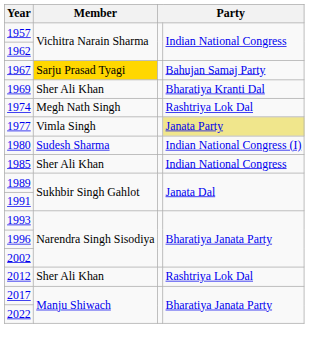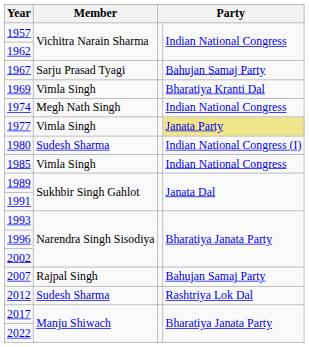(81, 70) gold background -> (81, 70) no background
(70, 88) Sher Ali Khan -> (66, 88) Vimla Singh
(209, 107) Rashtriya Lok Dal -> (226, 107) Indian National Congress
(70, 164) Sher Ali Khan -> (66, 164) Vimla Singh
+ row: (19, 276)
(70, 276) Sher Ali Khan -> (73, 295) Sudesh Sharma
